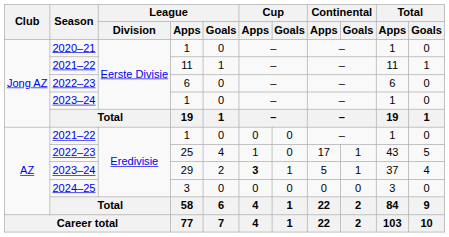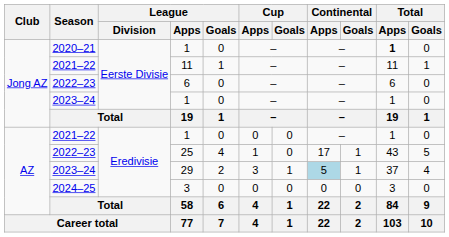(392, 48) normal -> (392, 48) bold
(255, 170) bold -> (255, 170) normal
(324, 170) no background -> (324, 170) lightblue background
